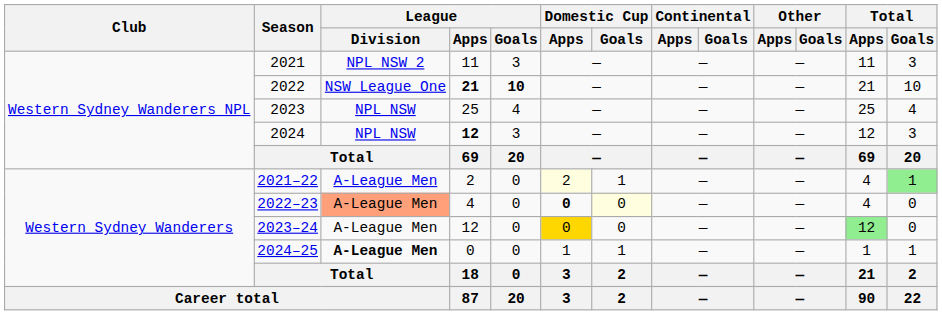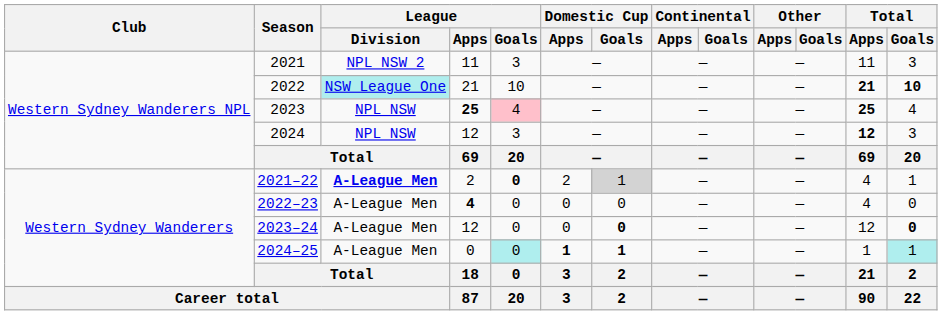(385, 87) no background -> (385, 87) paleturquoise background
(470, 87) bold -> (470, 87) normal
(516, 87) bold -> (516, 87) normal
(867, 87) normal -> (867, 87) bold
(912, 87) normal -> (912, 87) bold
(470, 110) normal -> (470, 110) bold
(516, 110) no background -> (516, 110) pink background
(867, 110) normal -> (867, 110) bold
(470, 134) bold -> (470, 134) normal
(867, 134) normal -> (867, 134) bold
(385, 181) normal -> (385, 181) bold
(516, 181) normal -> (516, 181) bold
(566, 181) lightyellow background -> (566, 181) no background
(622, 181) no background -> (622, 181) lightgrey background
(912, 181) lightgreen background -> (912, 181) no background
(385, 204) lightsalmon background -> (385, 204) no background
(470, 204) normal -> (470, 204) bold
(566, 204) bold -> (566, 204) normal
(622, 204) lightyellow background -> (622, 204) no background
(566, 228) gold background -> (566, 228) no background
(622, 228) normal -> (622, 228) bold
(867, 228) lightgreen background -> (867, 228) no background
(912, 228) normal -> (912, 228) bold
(385, 251) bold -> (385, 251) normal
(516, 251) no background -> (516, 251) paleturquoise background
(566, 251) normal -> (566, 251) bold
(622, 251) normal -> (622, 251) bold
(912, 251) no background -> (912, 251) paleturquoise background
